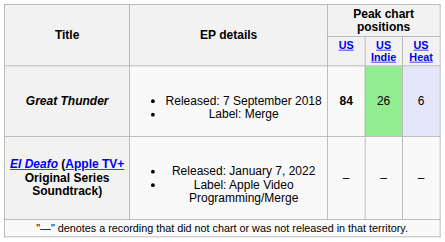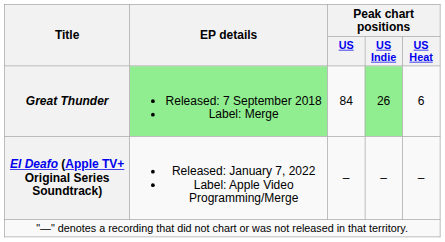(229, 108) no background -> (229, 108) lightgreen background
(346, 101) bold -> (346, 101) normal
(421, 101) lavender background -> (421, 101) no background
